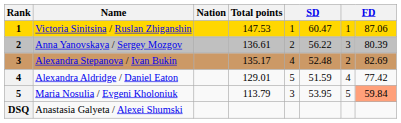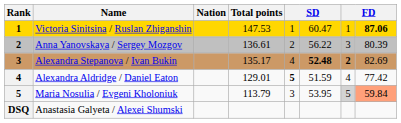(376, 28) normal -> (376, 28) bold
(320, 61) normal -> (320, 61) bold
(348, 61) normal -> (348, 61) bold
(292, 77) normal -> (292, 77) bold
(348, 93) no background -> (348, 93) lightgrey background
